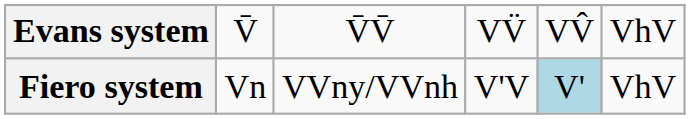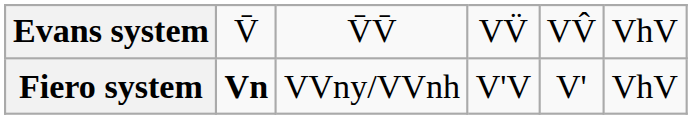(245, 85) normal -> (246, 85) bold
(569, 85) lightblue background -> (571, 85) no background
